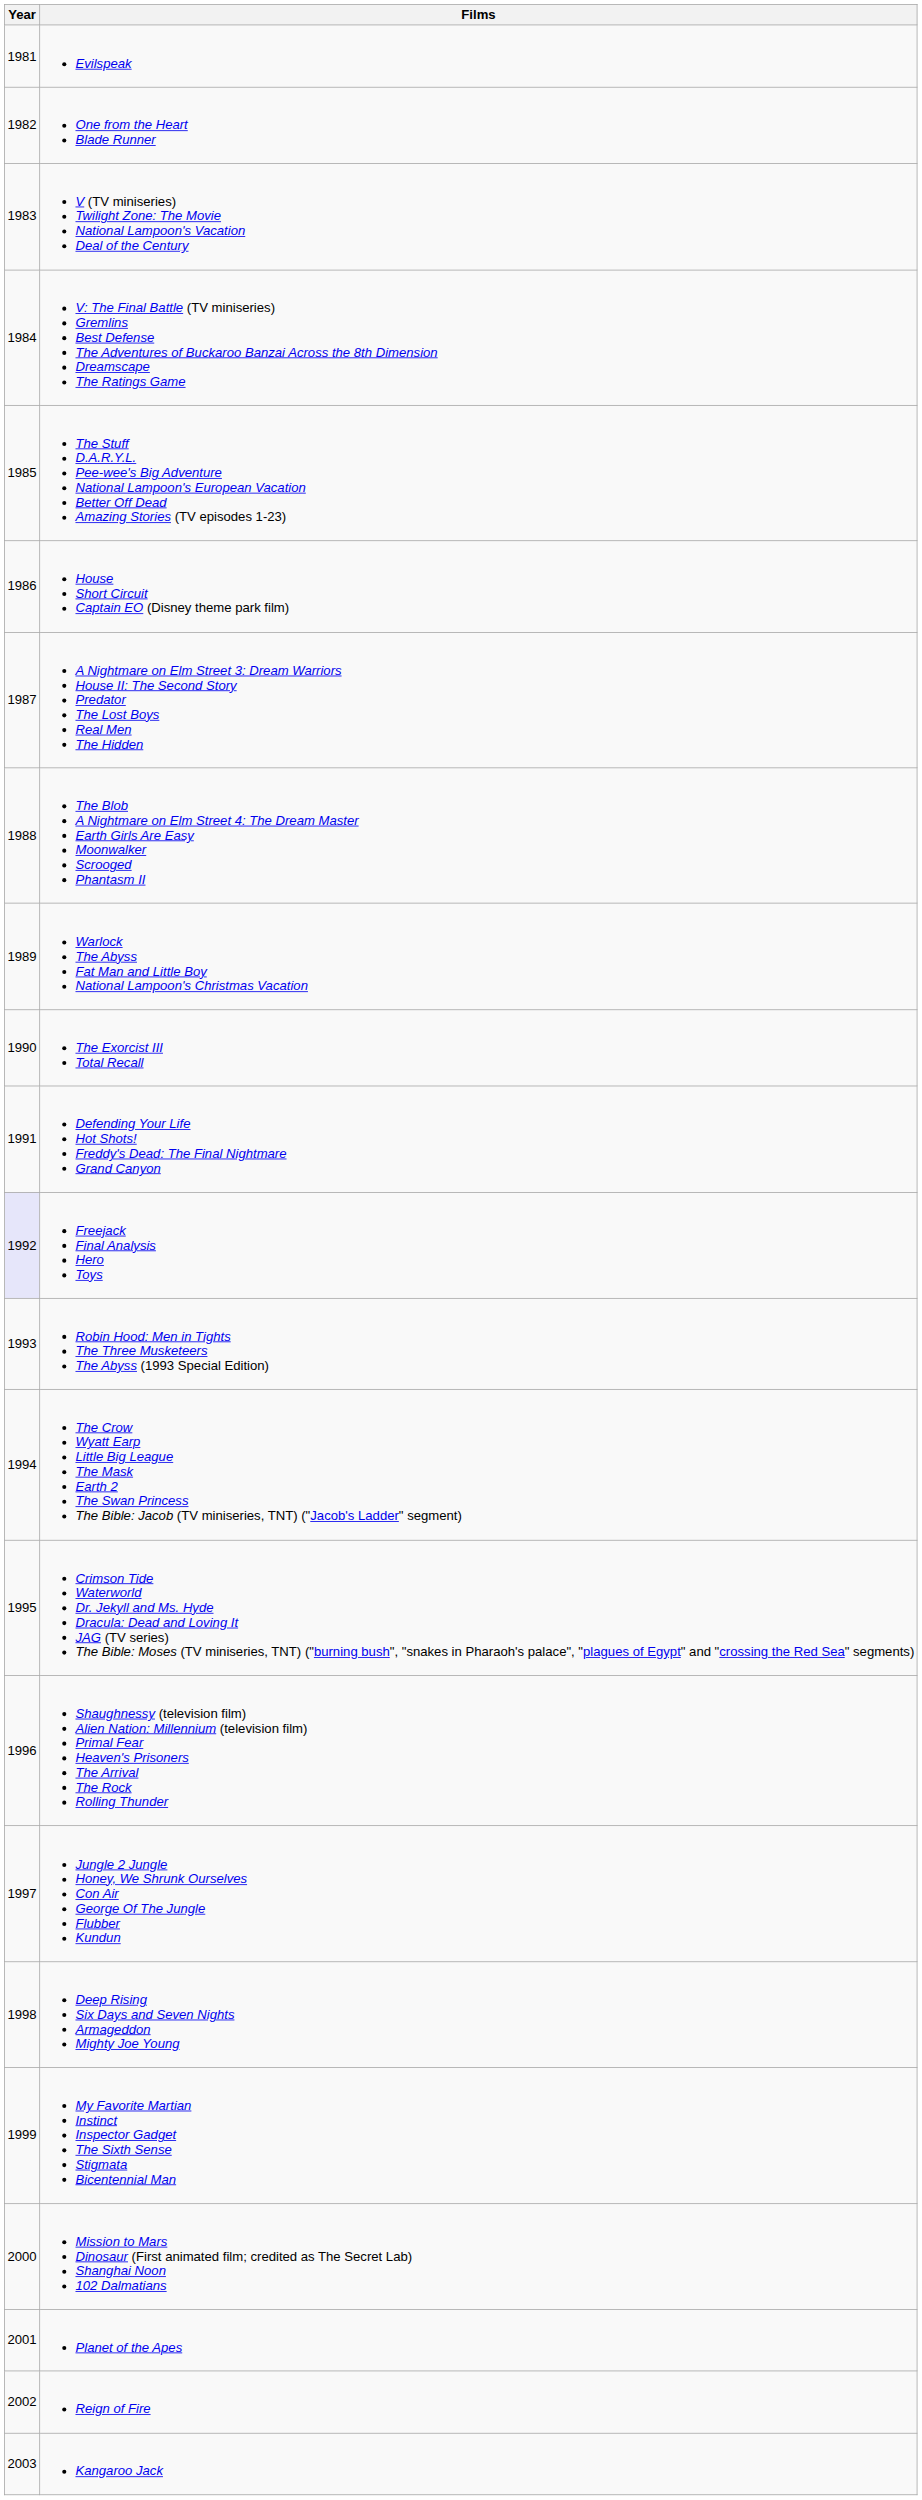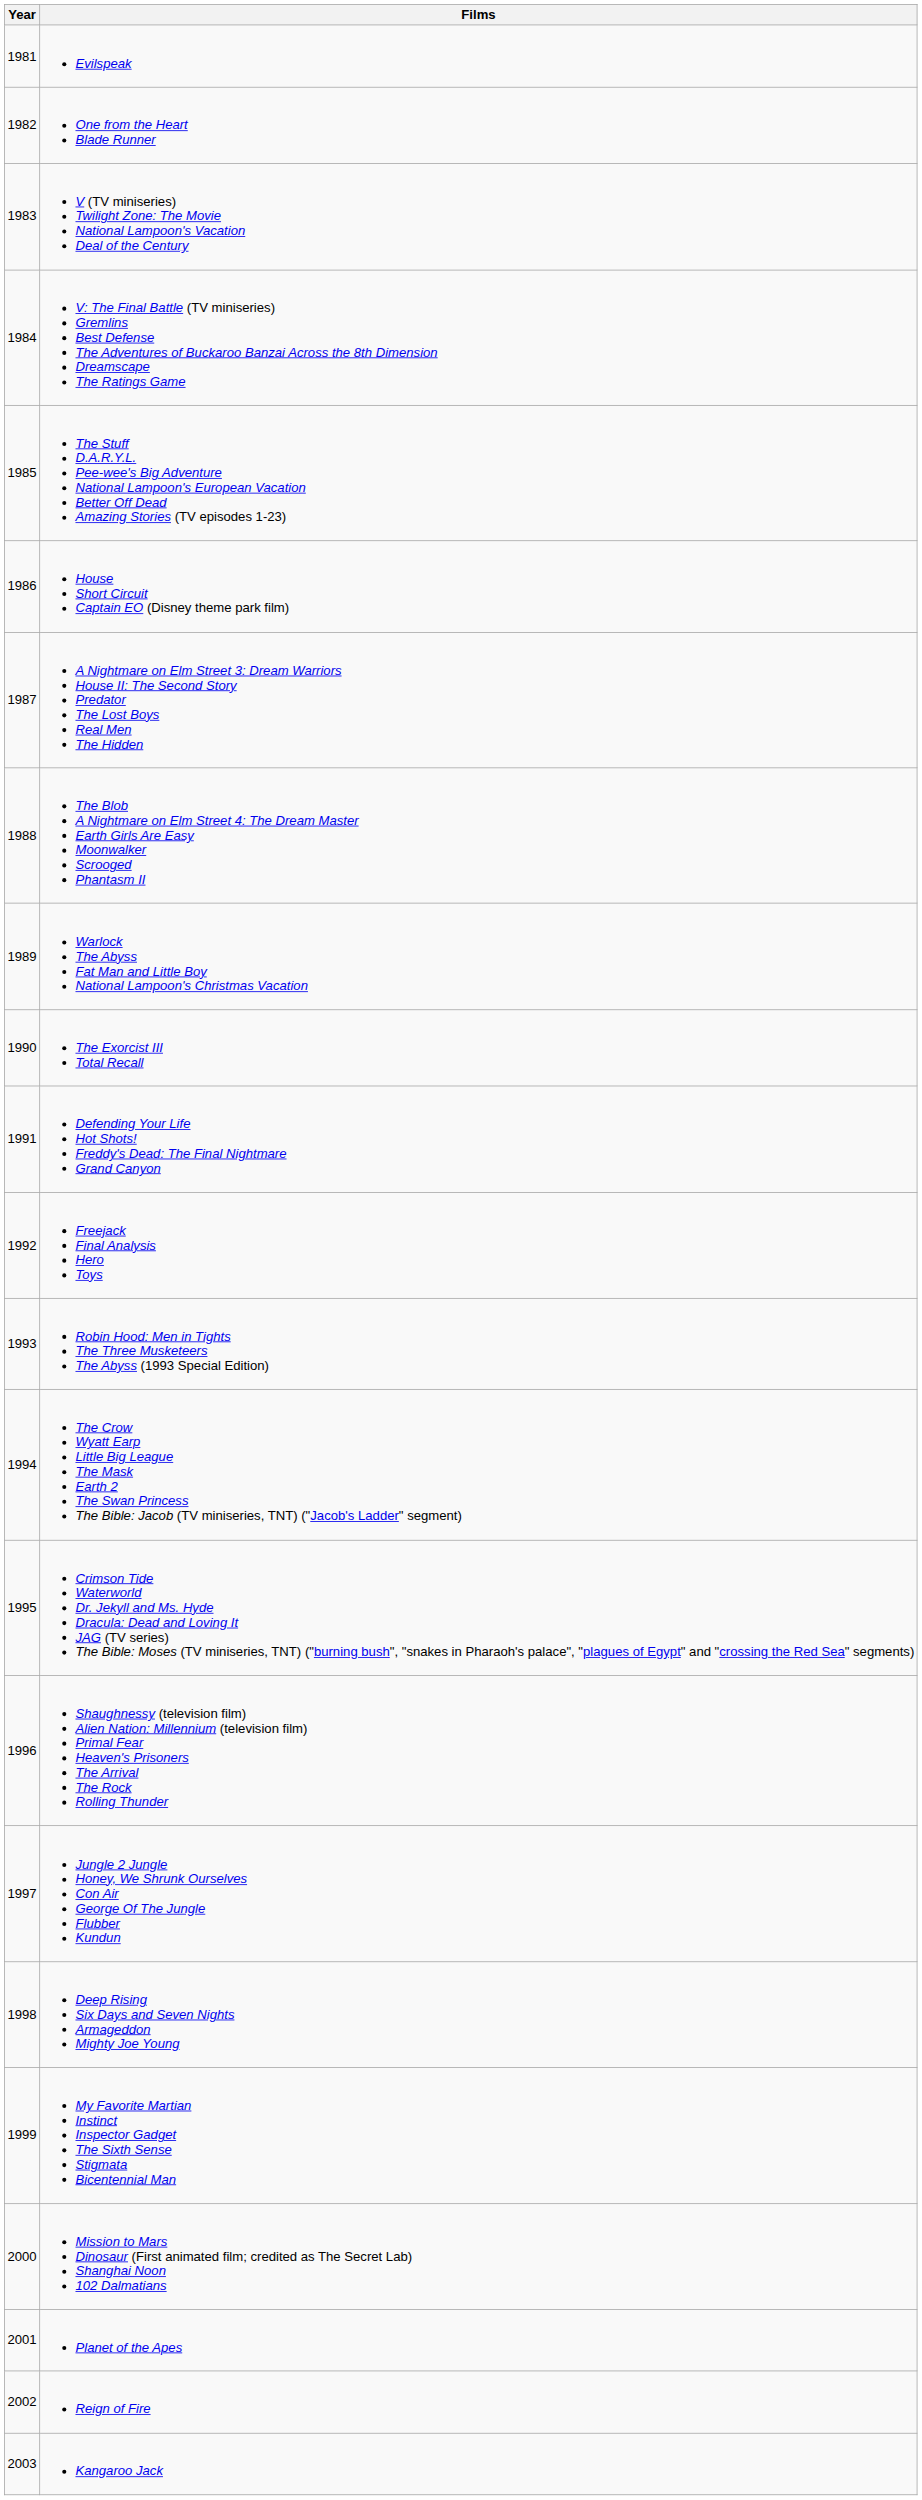(22, 1245) lavender background -> (22, 1245) no background
